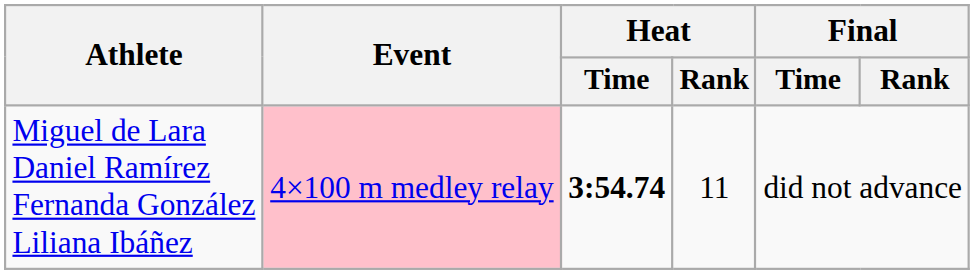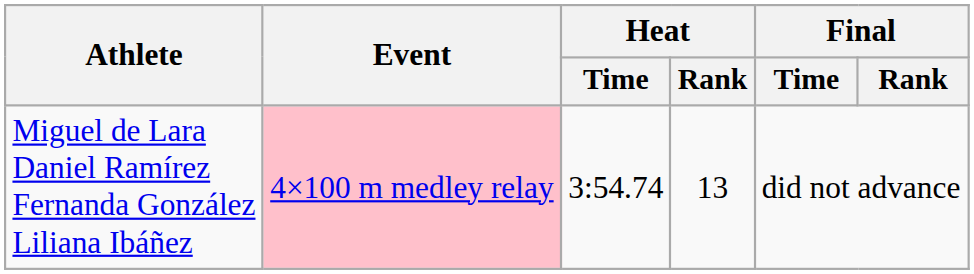(617, 187) bold -> (616, 187) normal
(714, 187) 11 -> (713, 187) 13
